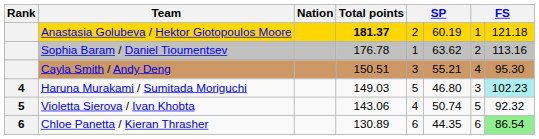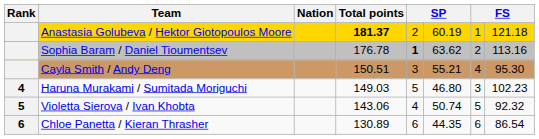(415, 50) normal -> (415, 50) bold
(510, 87) paleturquoise background -> (510, 87) no background
(510, 124) lightgreen background -> (510, 124) no background
